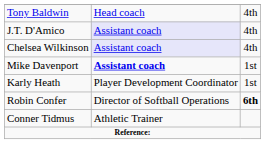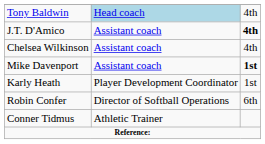(119, 13) no background -> (119, 13) lightblue background
(128, 30) lavender background -> (128, 30) no background
(250, 30) normal -> (250, 30) bold
(128, 48) lavender background -> (128, 48) no background
(129, 65) bold -> (128, 65) normal
(250, 65) normal -> (250, 65) bold
(250, 100) bold -> (250, 100) normal
